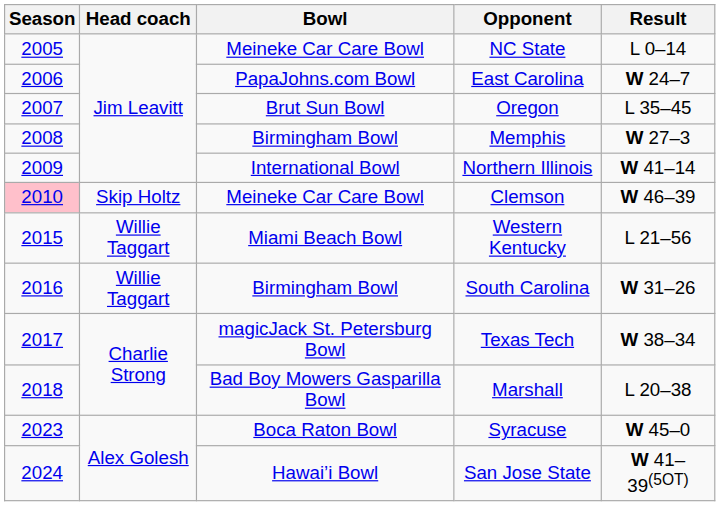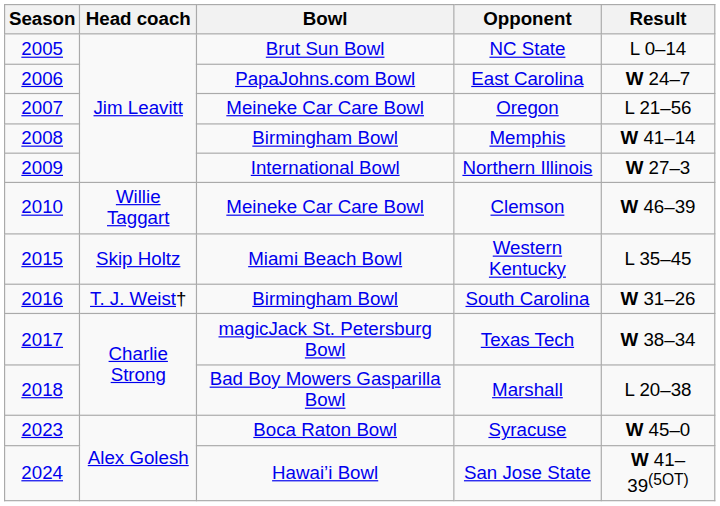(325, 49) Meineke Car Care Bowl -> (325, 49) Brut Sun Bowl
(325, 108) Brut Sun Bowl -> (325, 108) Meineke Car Care Bowl
(658, 108) L 35–45 -> (658, 108) L 21–56
(658, 138) W 27–3 -> (658, 138) W 41–14
(658, 167) W 41–14 -> (658, 167) W 27–3
(42, 197) pink background -> (42, 208) no background
(138, 197) Skip Holtz -> (138, 208) Willie Taggart
(138, 237) Willie Taggart -> (138, 258) Skip Holtz
(658, 237) L 21–56 -> (658, 258) L 35–45
(138, 288) Willie Taggart -> (138, 298) T. J. Weist†
